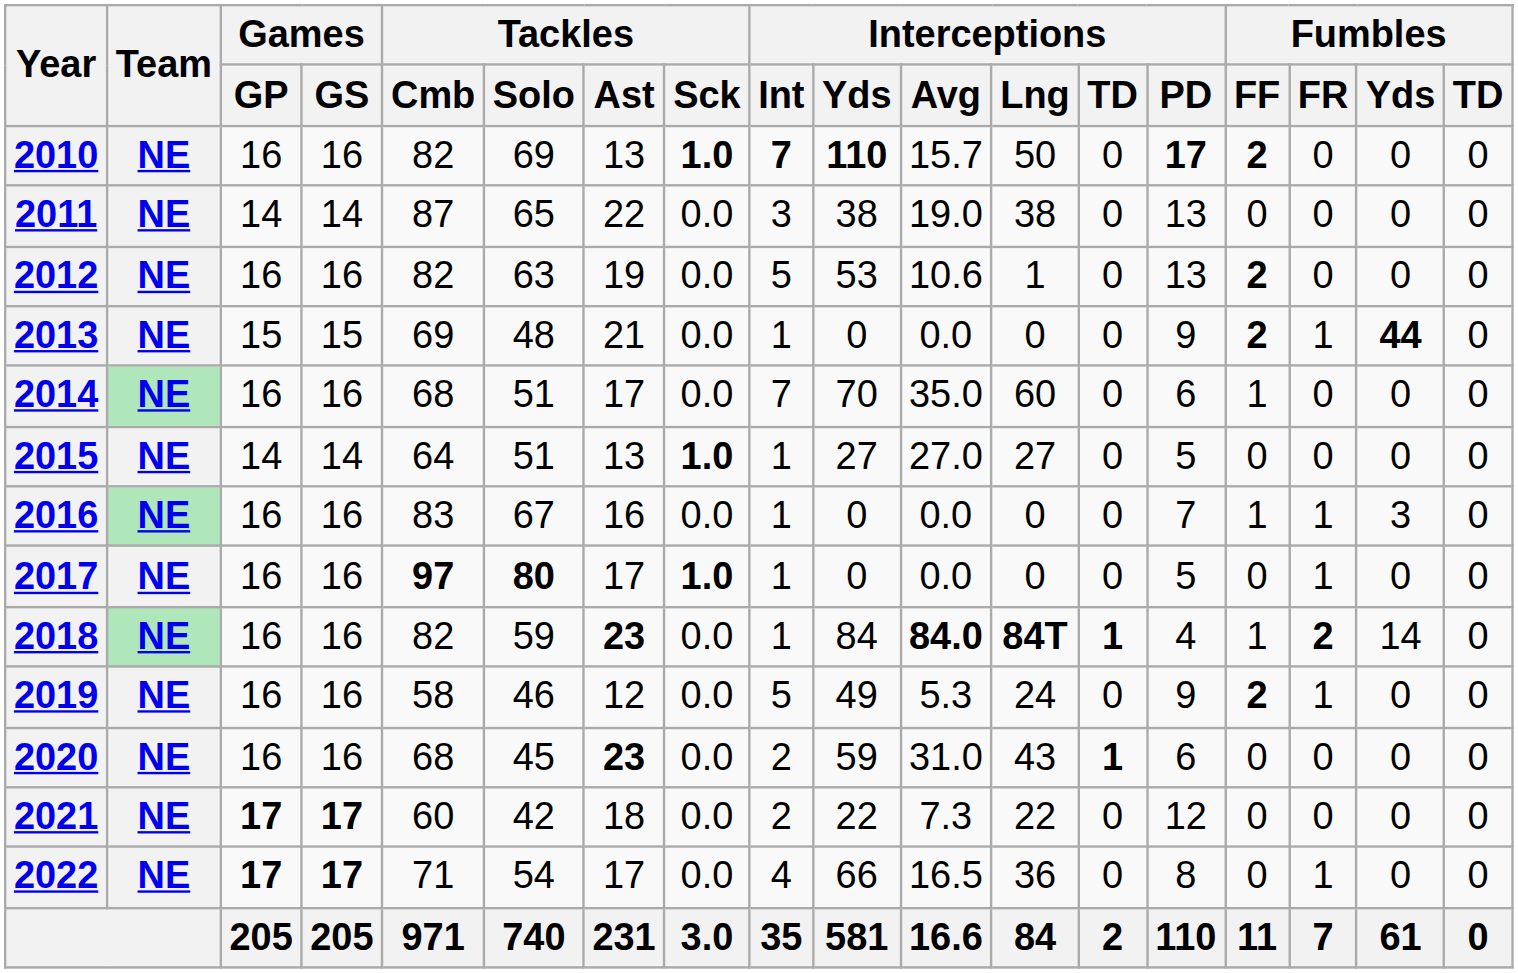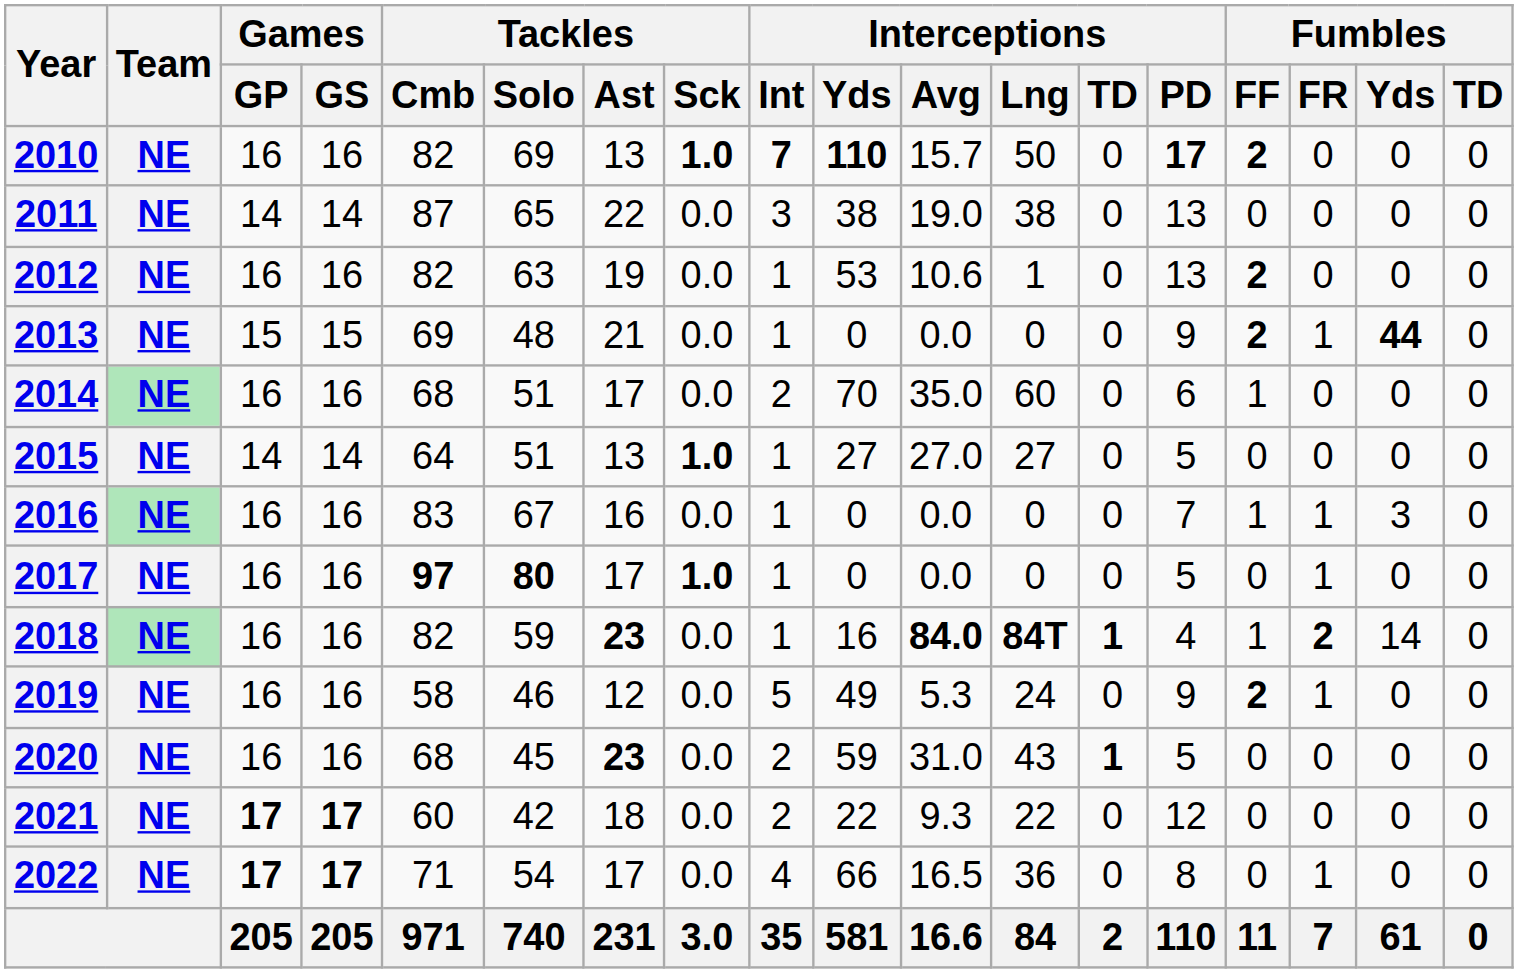(781, 275) 5 -> (781, 275) 1
(781, 395) 7 -> (781, 395) 2
(857, 635) 84 -> (857, 635) 16
(1186, 756) 6 -> (1186, 756) 5
(946, 816) 7.3 -> (946, 816) 9.3
